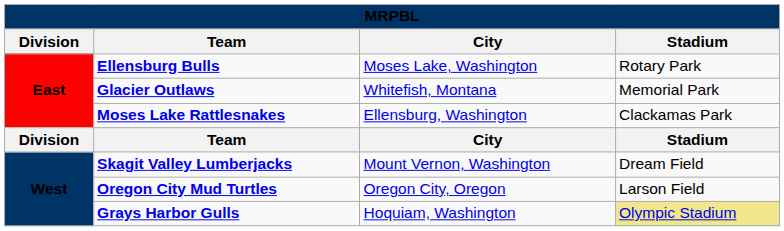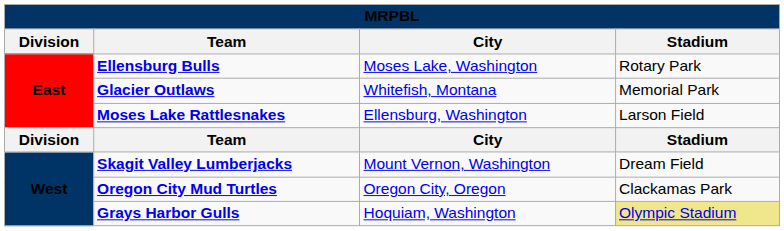(676, 115) Clackamas Park -> (662, 115) Larson Field
(662, 189) Larson Field -> (676, 189) Clackamas Park
